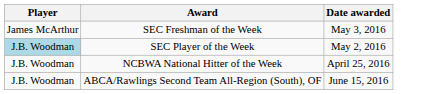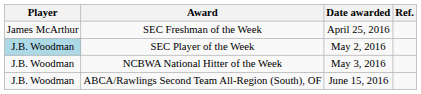+ column: (405, 13)
(358, 30) May 3, 2016 -> (358, 30) April 25, 2016
(358, 64) April 25, 2016 -> (358, 64) May 3, 2016
